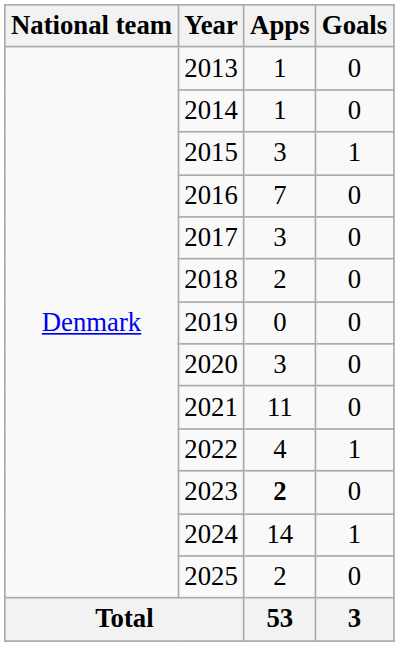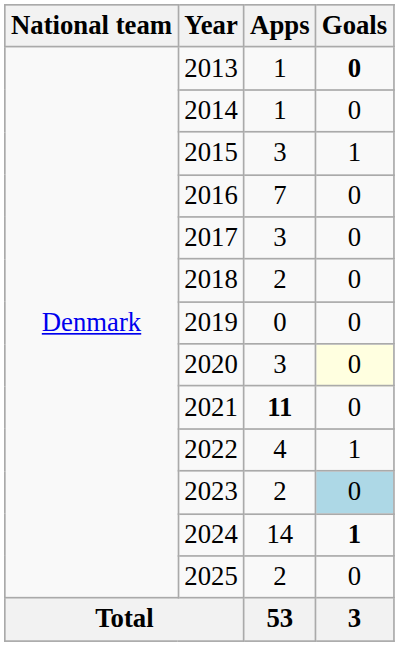(355, 68) normal -> (355, 68) bold
(355, 364) no background -> (355, 364) lightyellow background
(280, 407) normal -> (280, 407) bold
(280, 491) bold -> (280, 491) normal
(355, 491) no background -> (355, 491) lightblue background
(355, 534) normal -> (355, 534) bold
